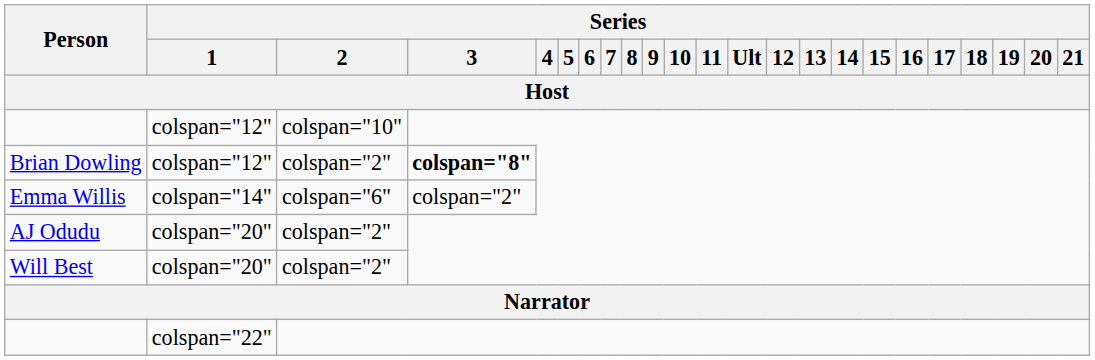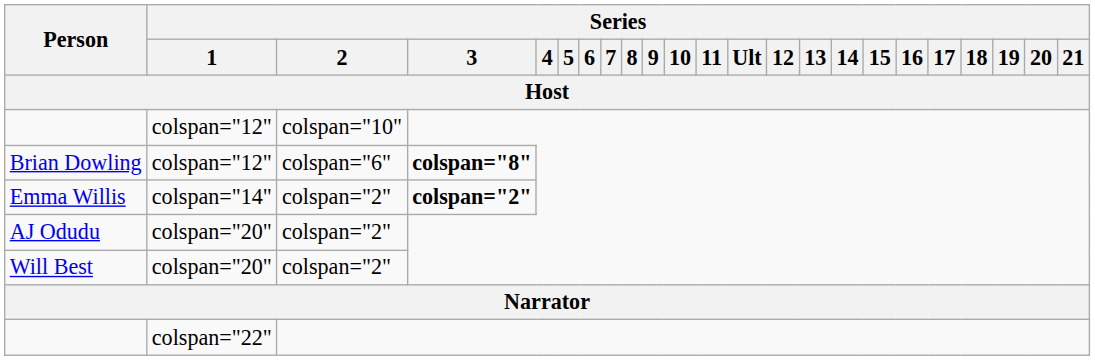(336, 162) colspan="2" -> (336, 162) colspan="6"
(336, 197) colspan="6" -> (336, 197) colspan="2"
(467, 197) normal -> (472, 197) bold
